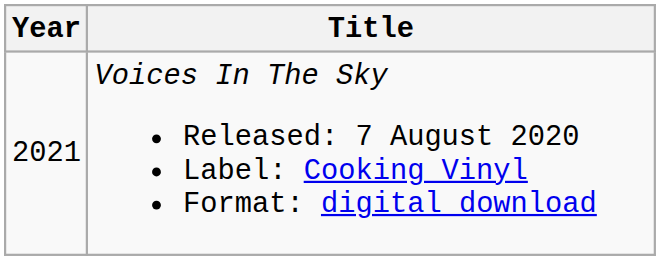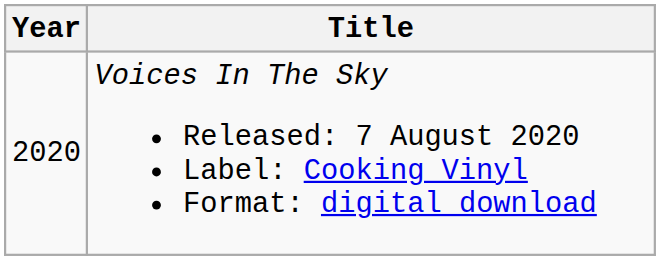(46, 154) 2021 -> (46, 154) 2020
